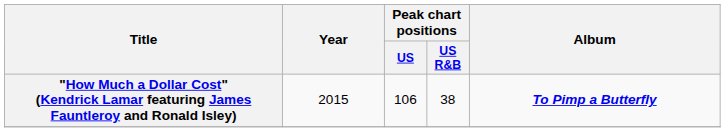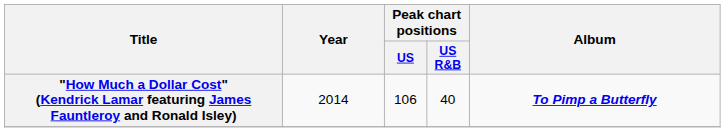(333, 100) 2015 -> (333, 100) 2014
(448, 100) 38 -> (448, 100) 40
